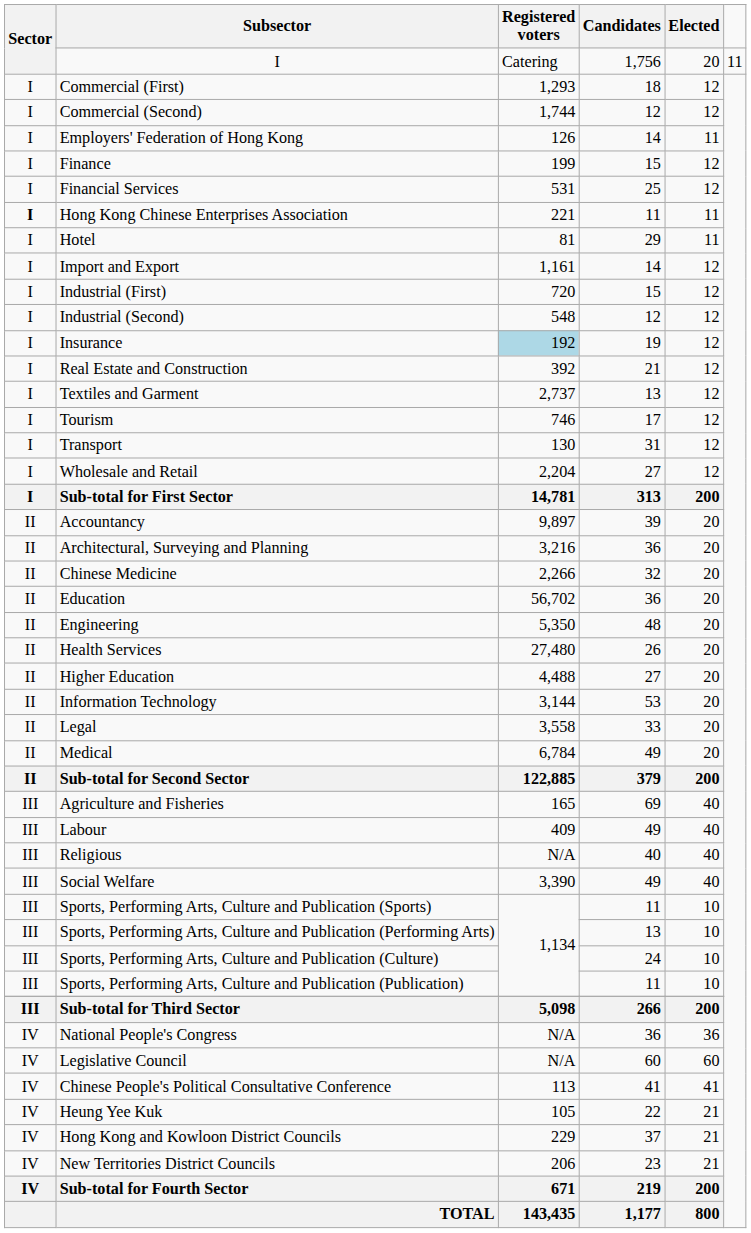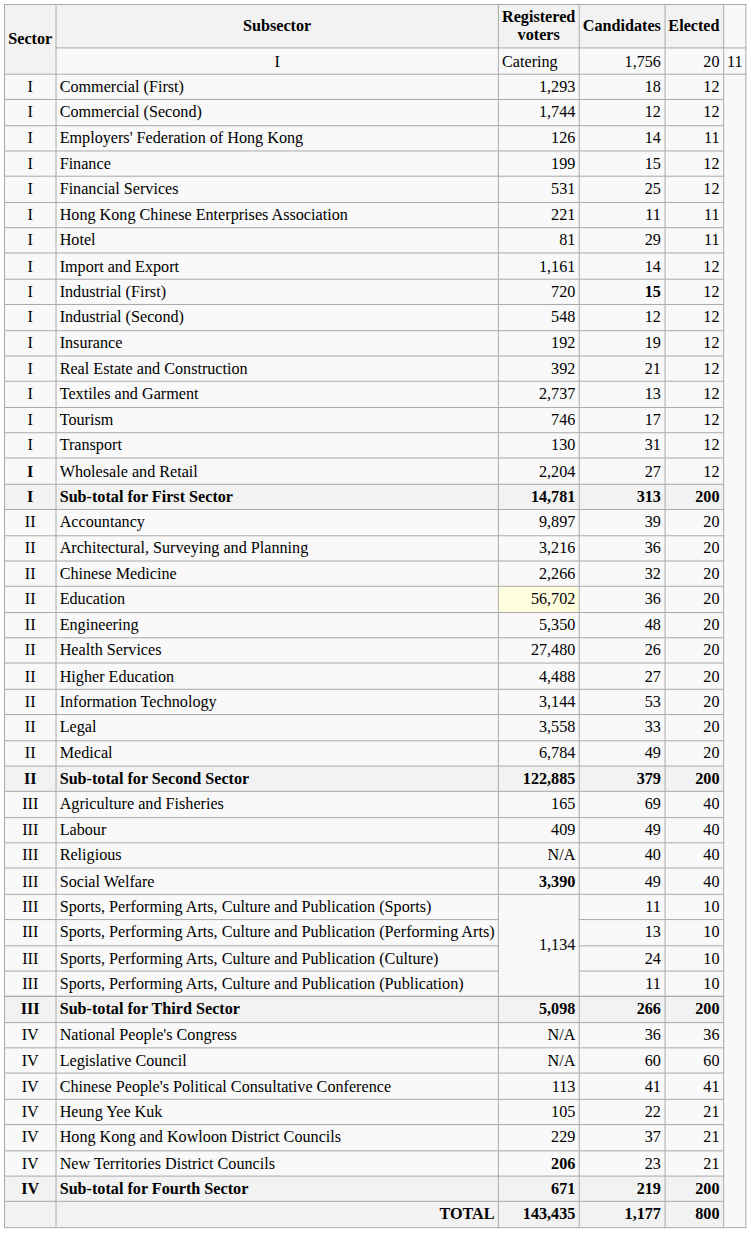(30, 214) bold -> (30, 214) normal
(653, 291) normal -> (653, 291) bold
(563, 343) lightblue background -> (563, 343) no background
(30, 471) normal -> (30, 471) bold
(553, 599) no background -> (553, 599) lightyellow background
(557, 881) normal -> (557, 881) bold
(563, 1163) normal -> (563, 1163) bold
